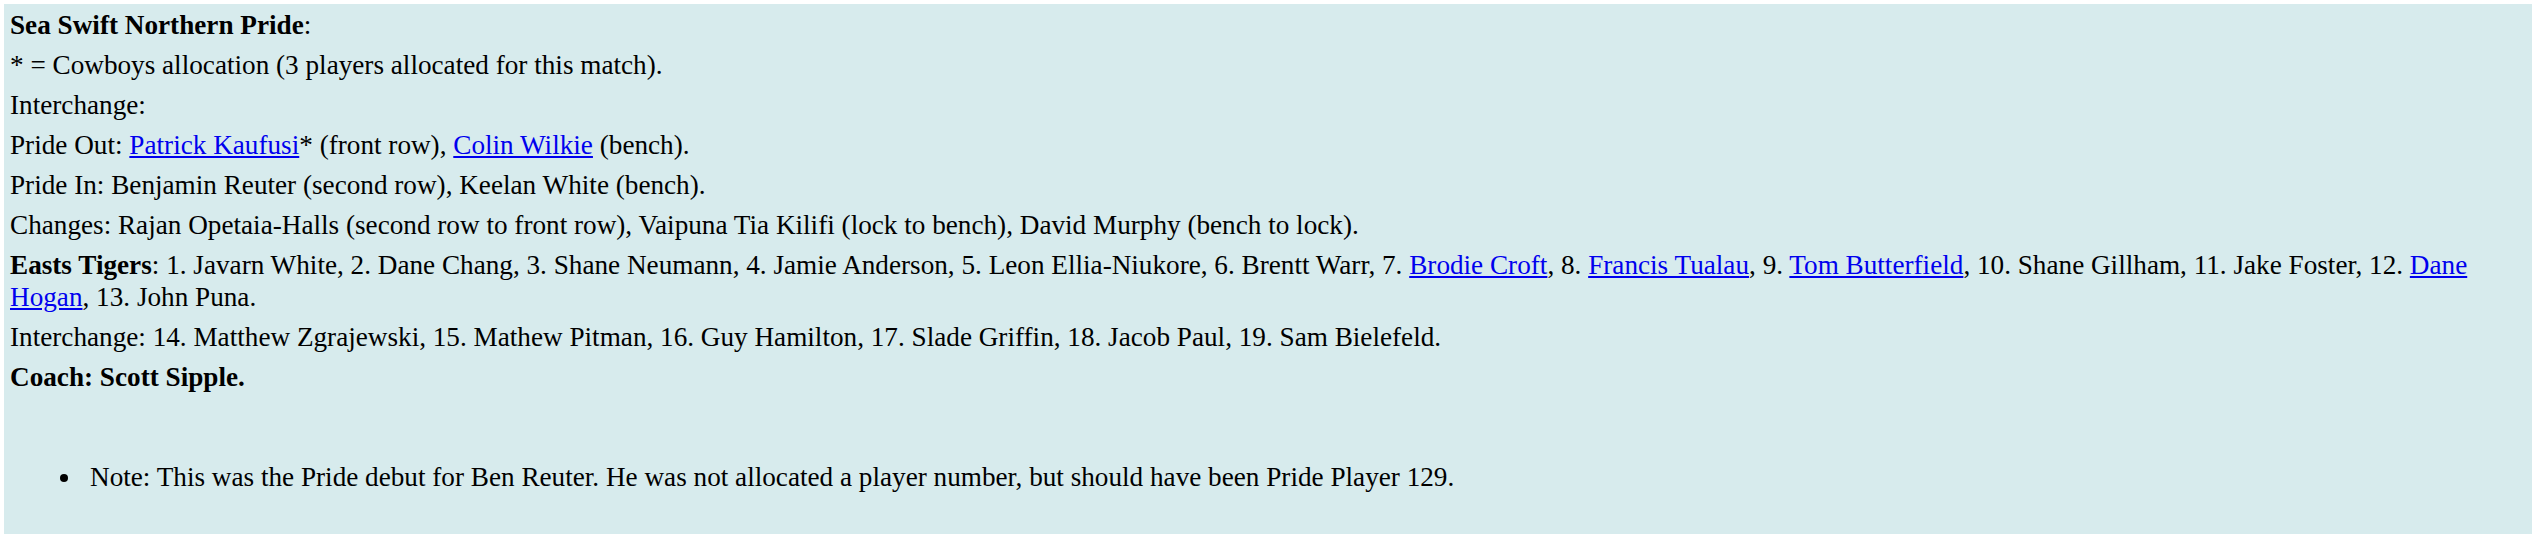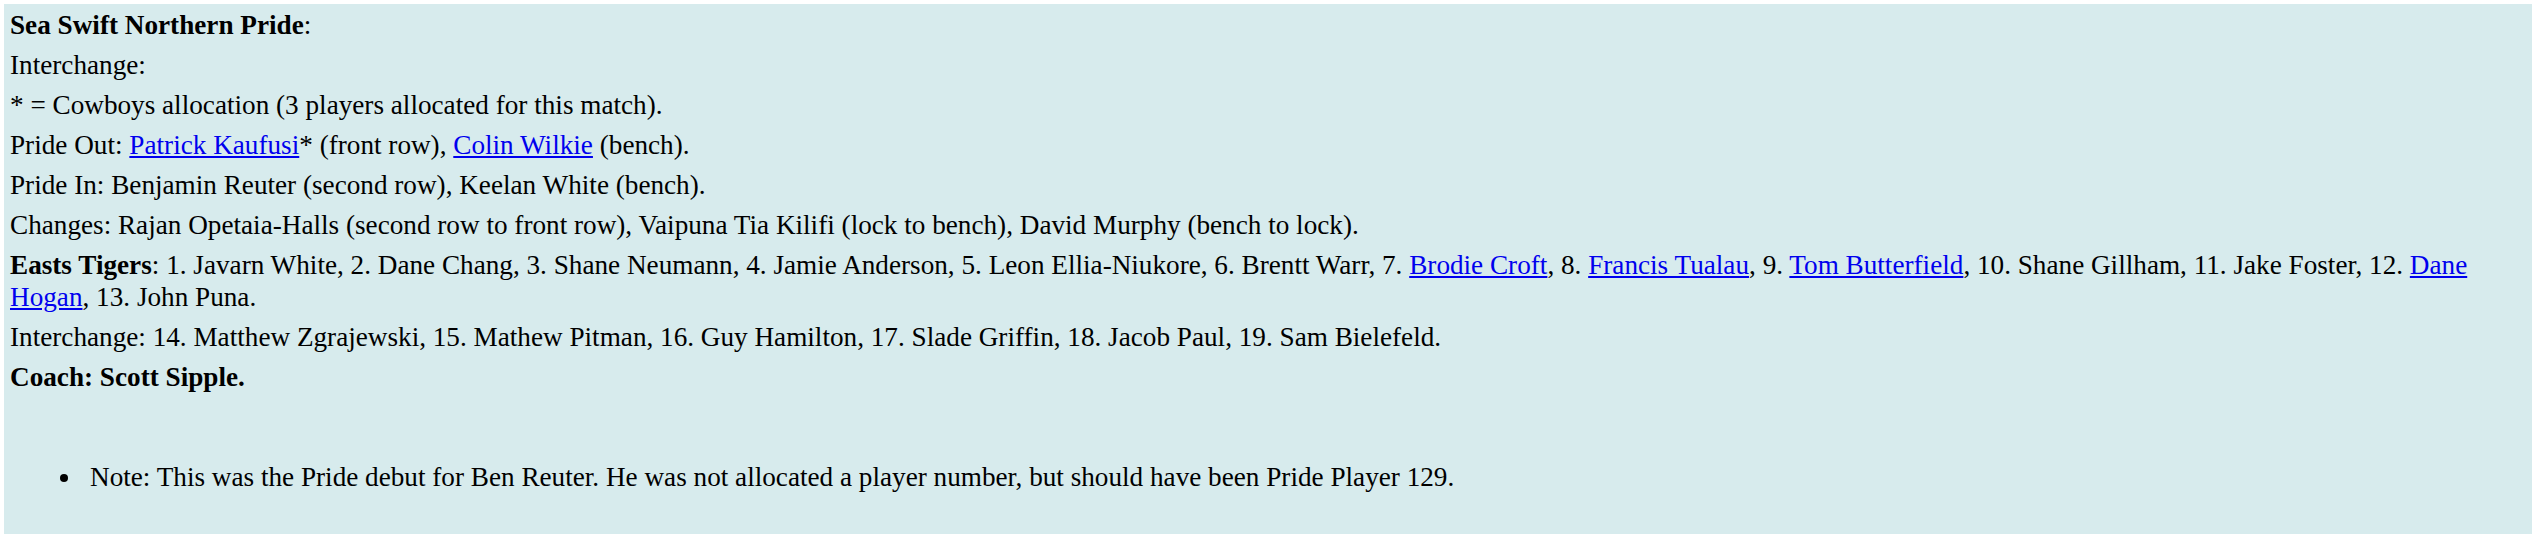(336, 65) * = Cowboys allocation (3 players allocated for this match). -> (78, 65) Interchange:
(78, 105) Interchange: -> (336, 105) * = Cowboys allocation (3 players allocated for this match).
